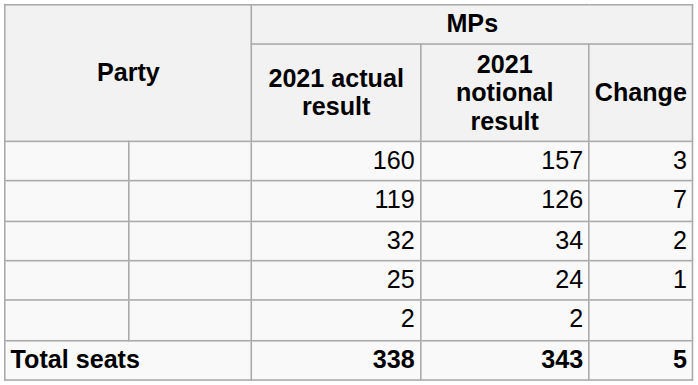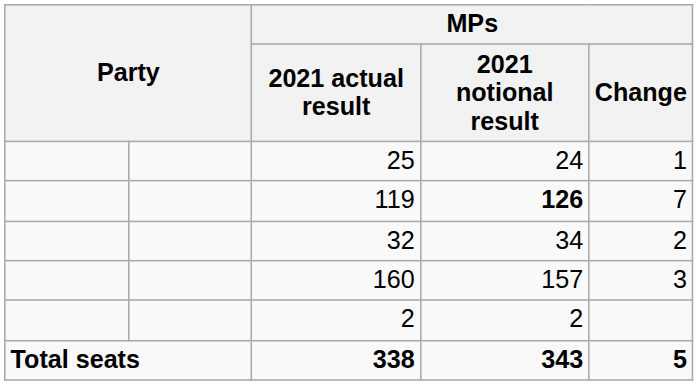rows swapped: (394, 160) <-> (401, 280)
(562, 200) normal -> (562, 200) bold
